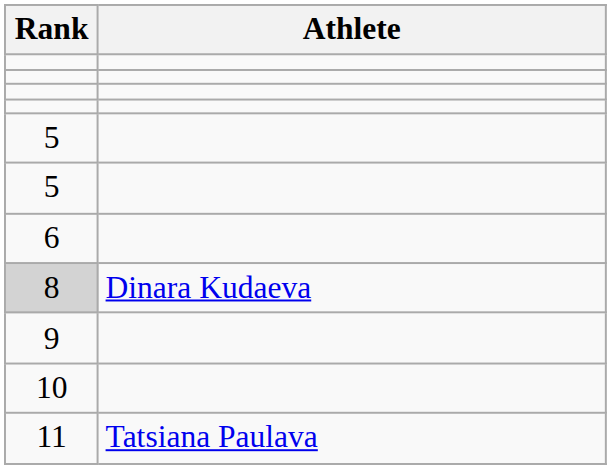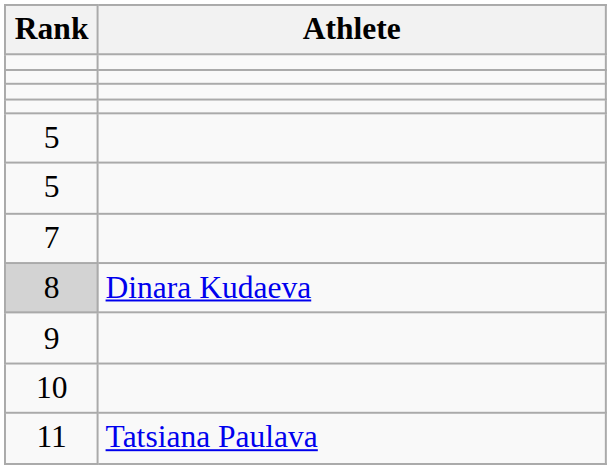(52, 237) 6 -> (52, 237) 7
